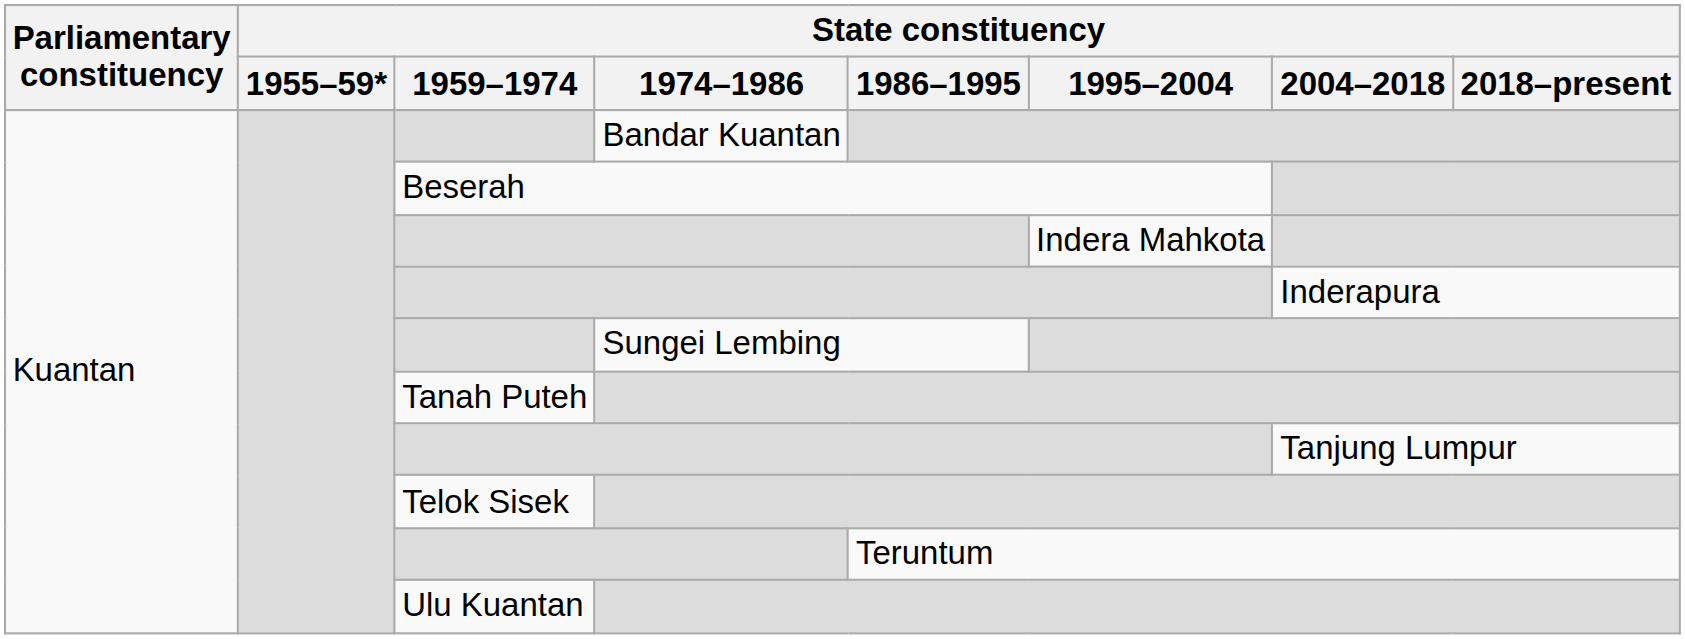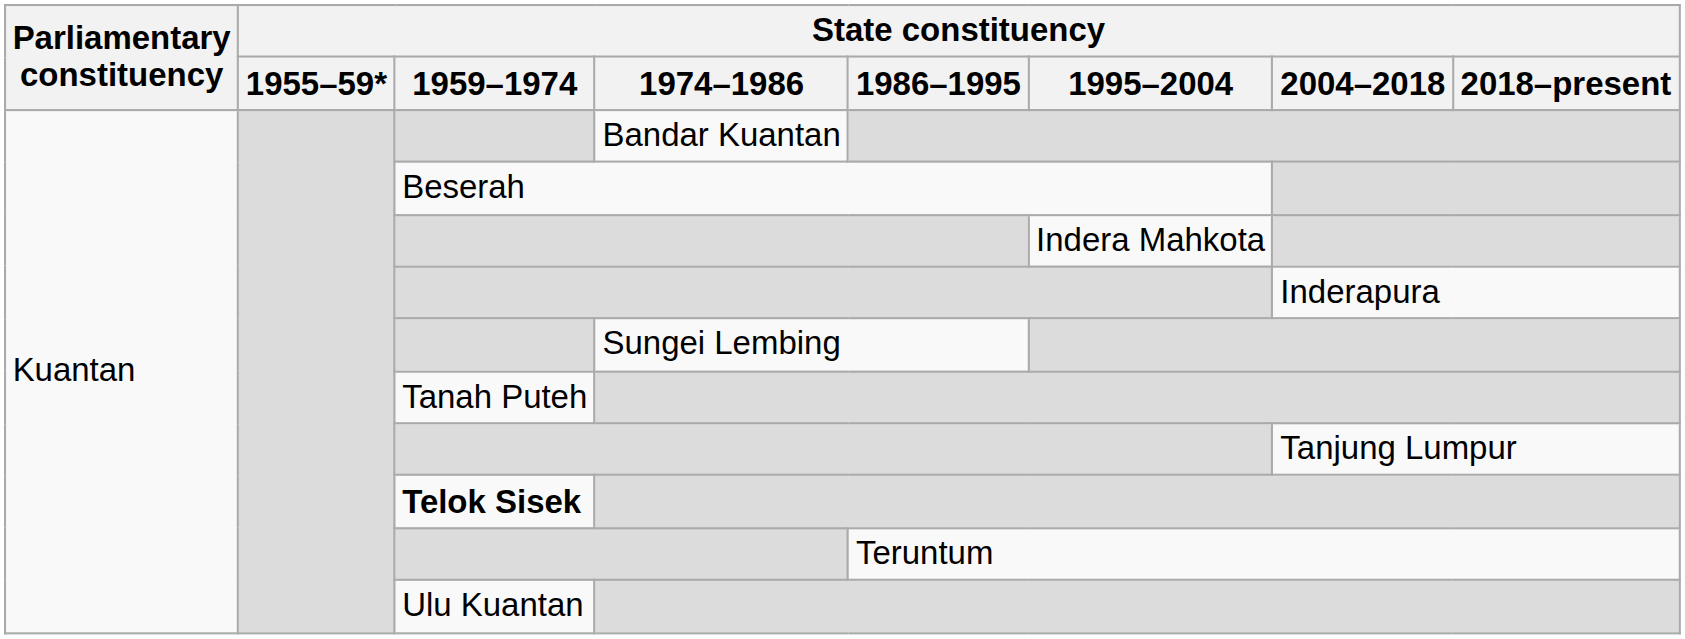(486, 501) normal -> (492, 501) bold
